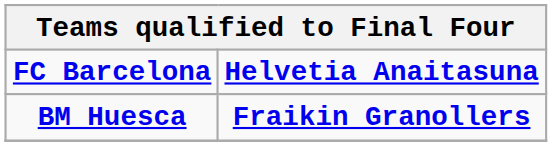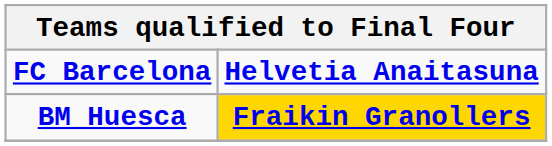(382, 117) no background -> (382, 117) gold background
